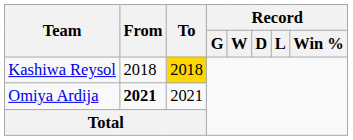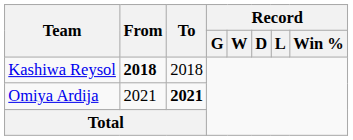(140, 69) normal -> (140, 69) bold
(187, 69) gold background -> (187, 69) no background
(140, 95) bold -> (140, 95) normal
(187, 95) normal -> (187, 95) bold
